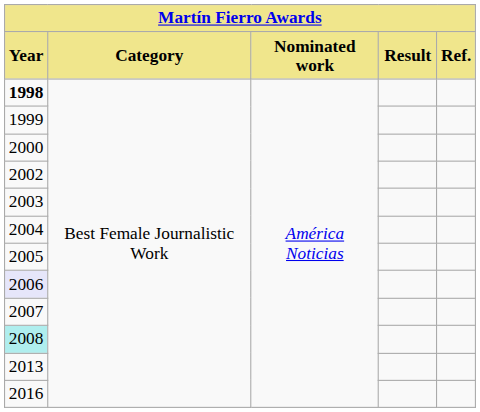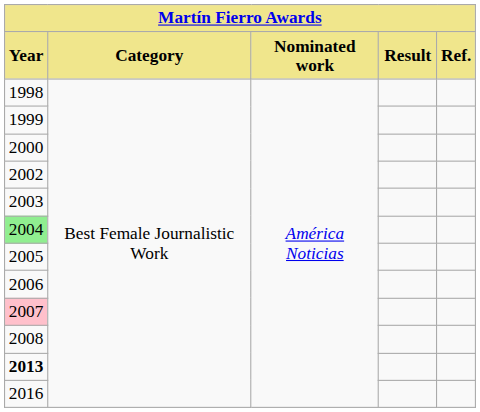(26, 92) bold -> (26, 92) normal
(26, 229) no background -> (26, 229) lightgreen background
(26, 284) lavender background -> (26, 284) no background
(26, 311) no background -> (26, 311) pink background
(26, 339) paleturquoise background -> (26, 339) no background
(26, 366) normal -> (26, 366) bold
